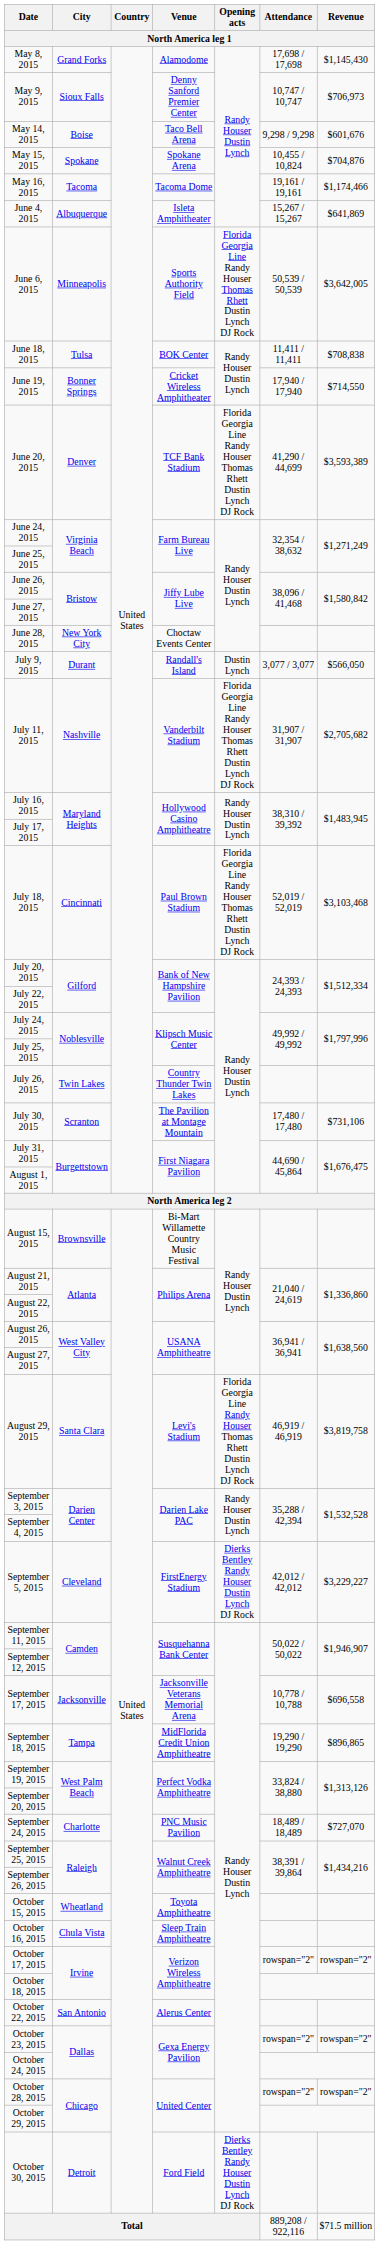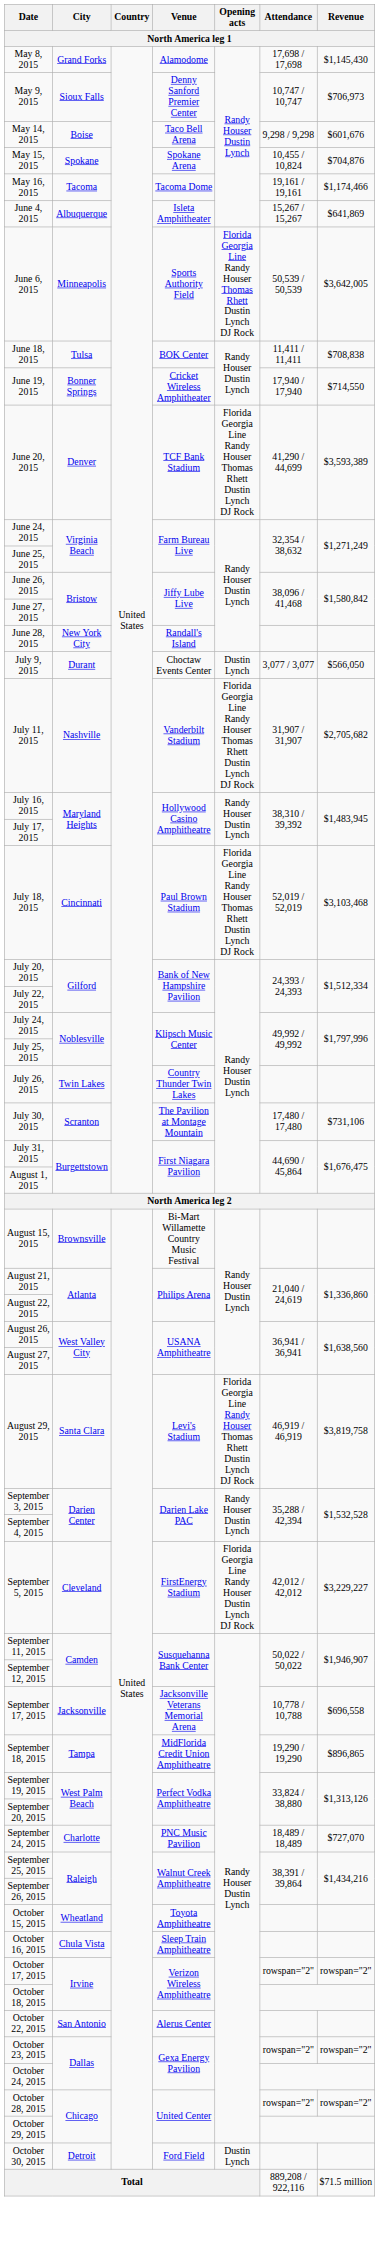(184, 638) Choctaw Events Center -> (184, 638) Randall's Island
(184, 665) Randall's Island -> (184, 665) Choctaw Events Center
(237, 1582) Dierks Bentley Randy Houser Dustin Lynch DJ Rock -> (237, 1587) Florida Georgia Line Randy Houser Dustin Lynch DJ Rock
(237, 2172) Dierks Bentley Randy Houser Dustin Lynch DJ Rock -> (237, 2156) Dustin Lynch
